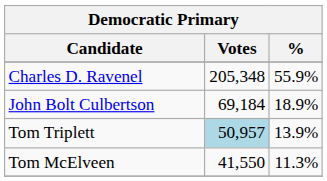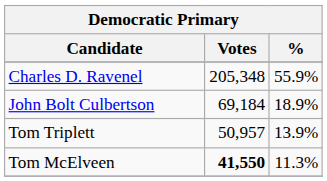(242, 133) lightblue background -> (242, 133) no background
(242, 161) normal -> (242, 161) bold
